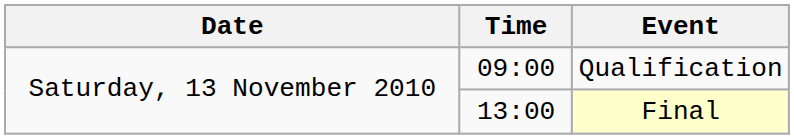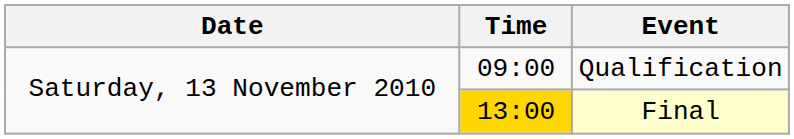(516, 111) no background -> (516, 111) gold background
